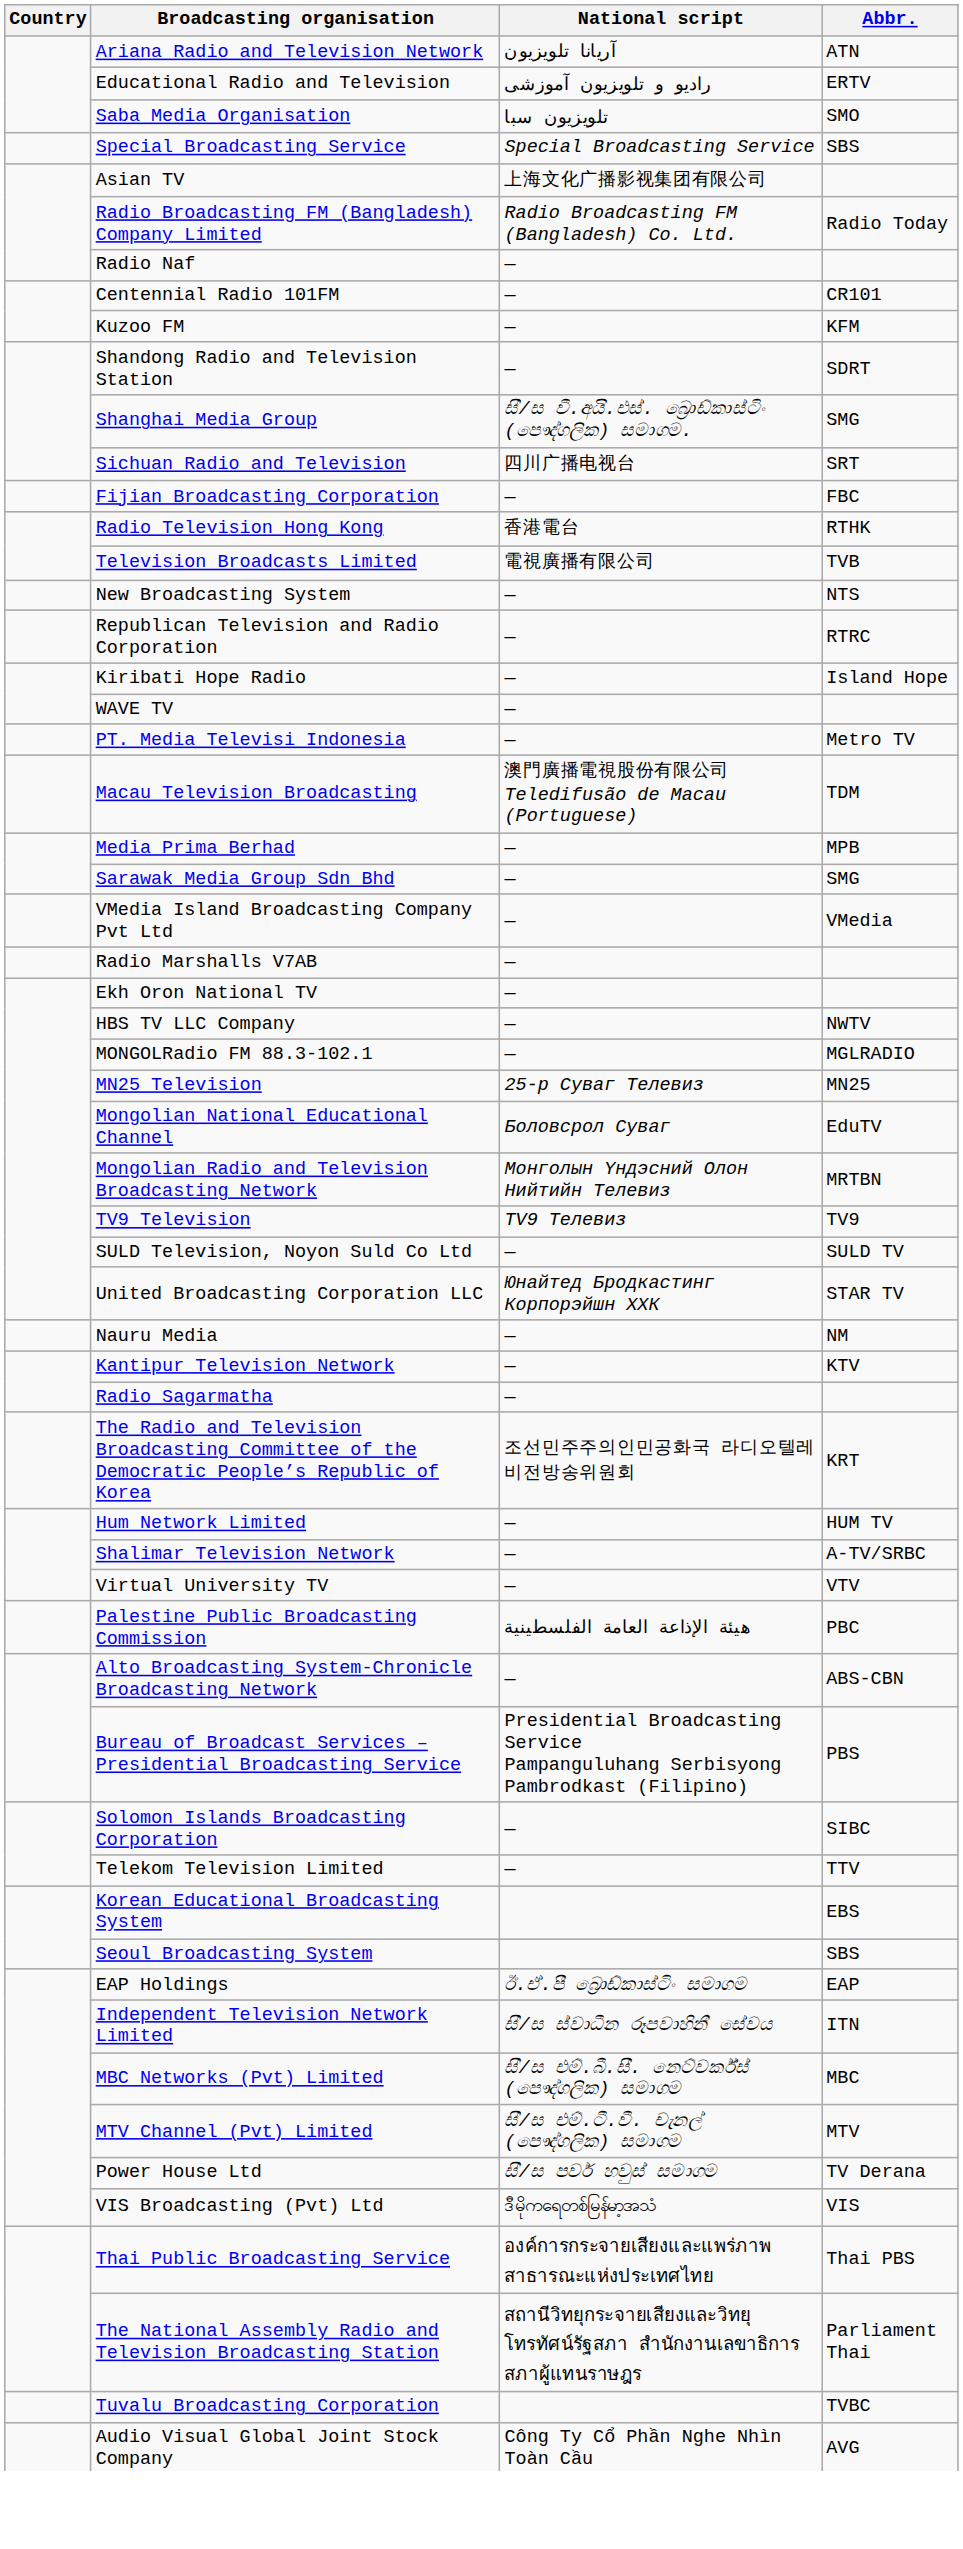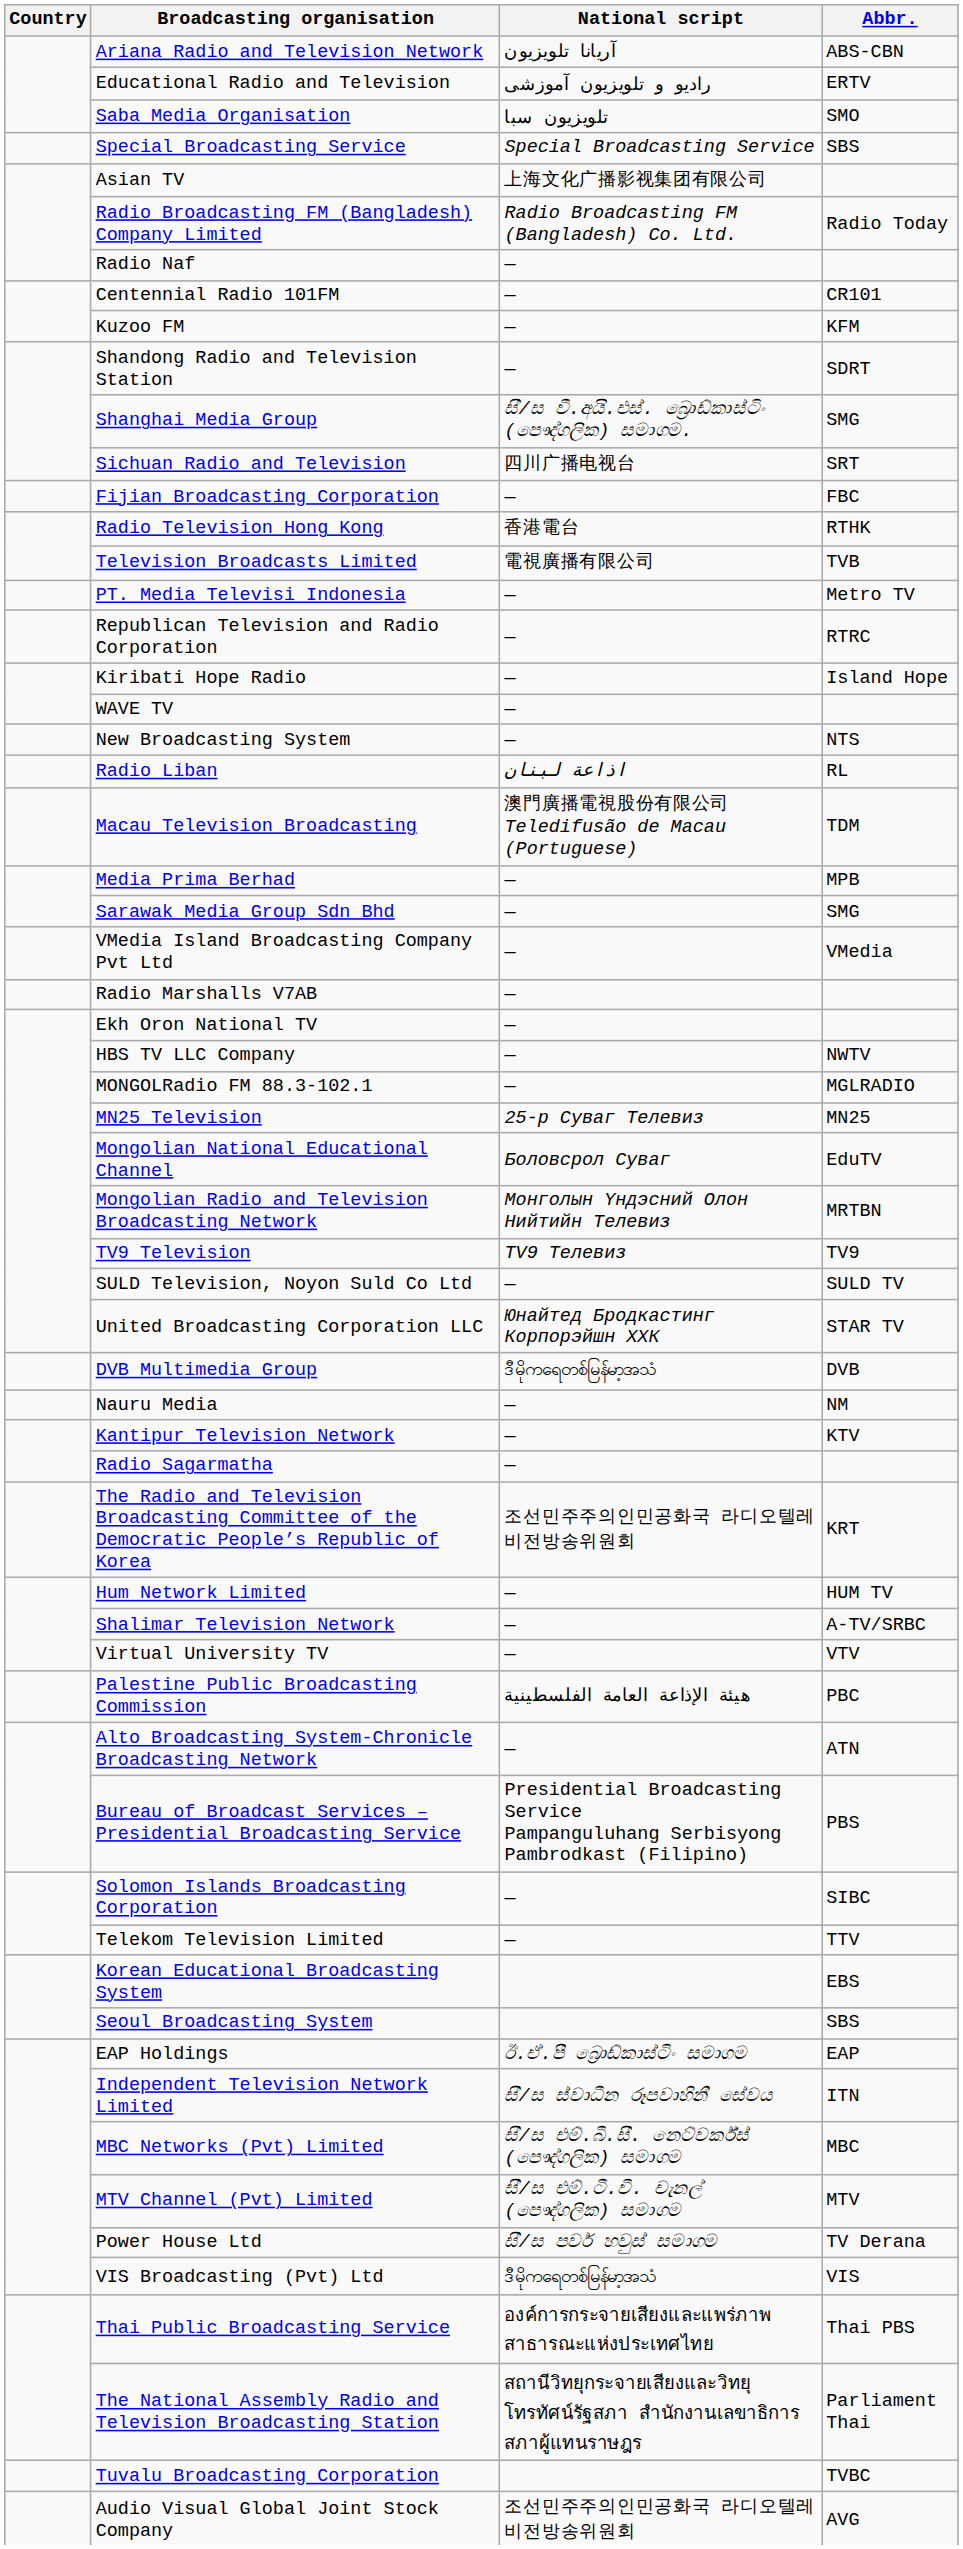(843, 52) ATN -> (865, 52) ABS-CBN
rows swapped: (251, 740) <-> (223, 595)
+ row: (157, 771)
+ row: (206, 1371)
(865, 1680) ABS-CBN -> (843, 1749) ATN
(643, 2448) Công Ty Cổ Phần Nghe Nhìn Toàn Cầu -> (660, 2521) 조선민주주의인민공화국 라디오텔레비전방송위원회
